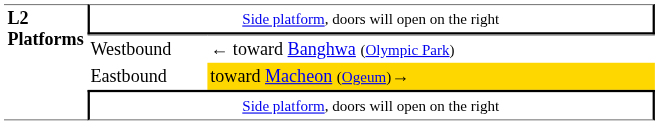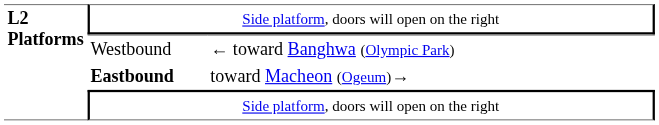(129, 76) normal -> (132, 76) bold
(310, 76) gold background -> (310, 76) no background
